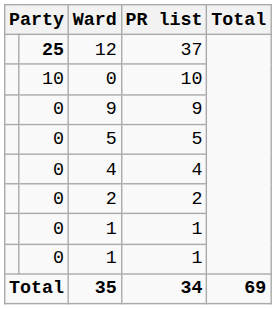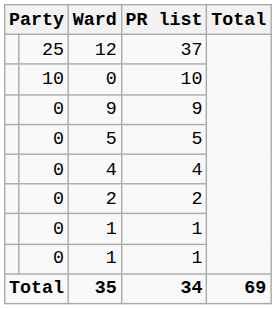(53, 50) bold -> (53, 50) normal
